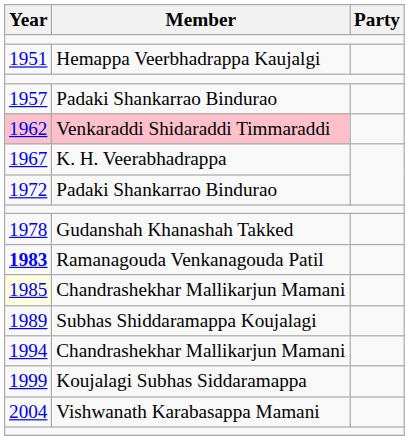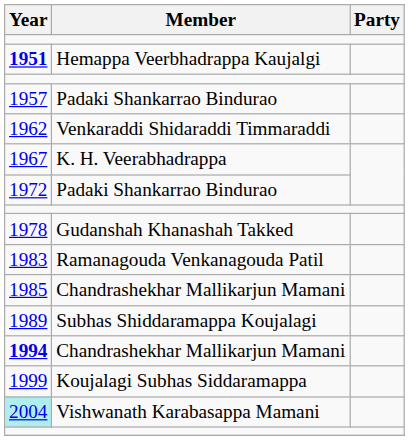(28, 59) normal -> (28, 59) bold
(28, 128) pink background -> (28, 128) no background
(193, 128) pink background -> (193, 128) no background
(28, 259) bold -> (28, 259) normal
(28, 289) lightyellow background -> (28, 289) no background
(28, 350) normal -> (28, 350) bold
(28, 411) no background -> (28, 411) paleturquoise background
